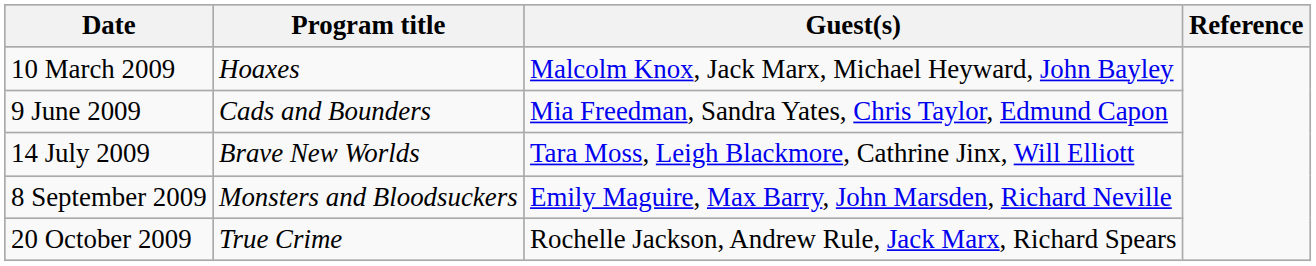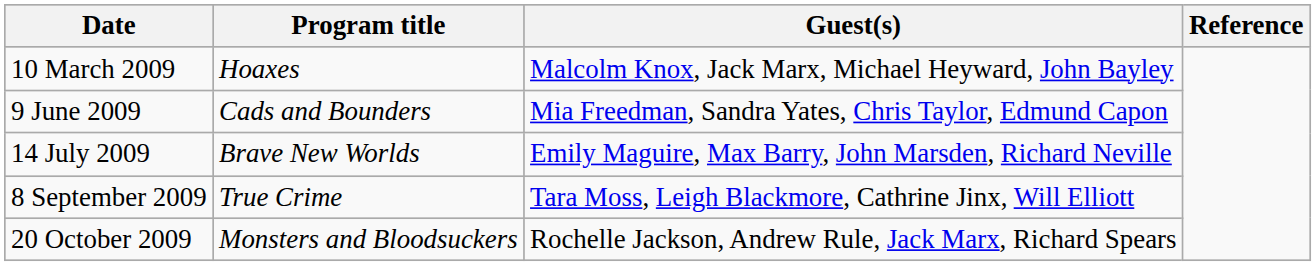(832, 153) Tara Moss, Leigh Blackmore, Cathrine Jinx, Will Elliott -> (851, 153) Emily Maguire, Max Barry, John Marsden, Richard Neville
(368, 196) Monsters and Bloodsuckers -> (281, 196) True Crime
(851, 196) Emily Maguire, Max Barry, John Marsden, Richard Neville -> (832, 196) Tara Moss, Leigh Blackmore, Cathrine Jinx, Will Elliott
(281, 238) True Crime -> (368, 238) Monsters and Bloodsuckers
